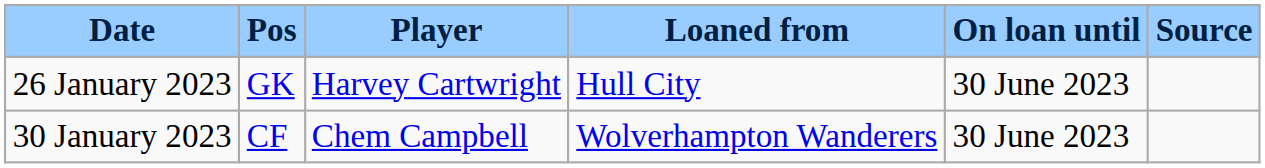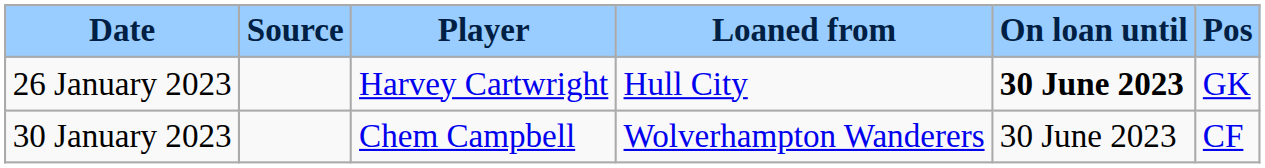columns swapped: (272, 30) <-> (1204, 30)
(1041, 83) normal -> (1092, 83) bold
